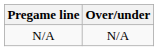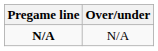(43, 35) normal -> (43, 35) bold
